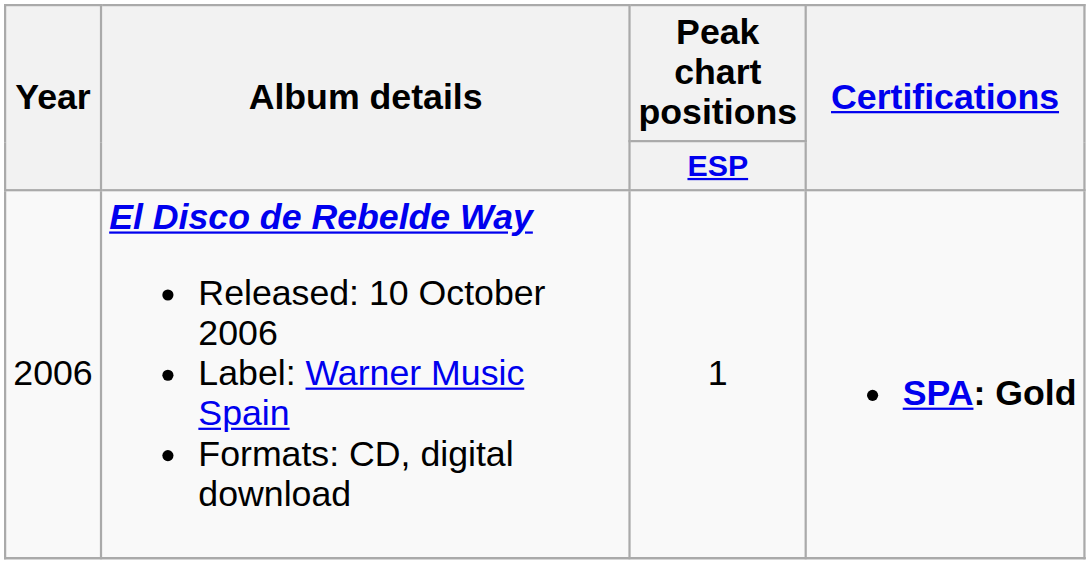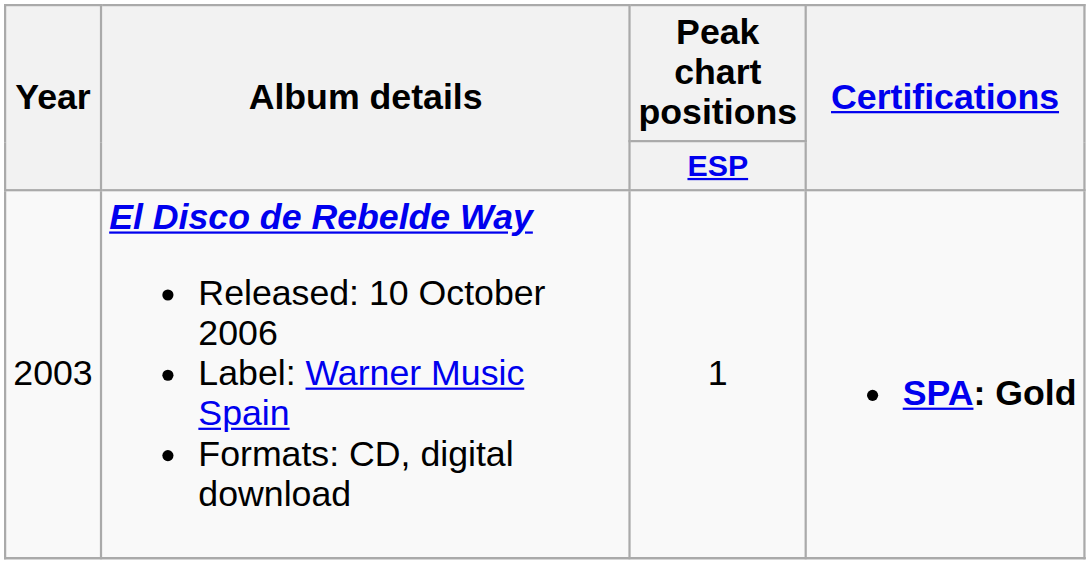(53, 373) 2006 -> (53, 373) 2003
